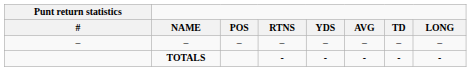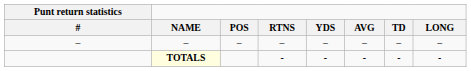(186, 58) no background -> (186, 58) lightyellow background
